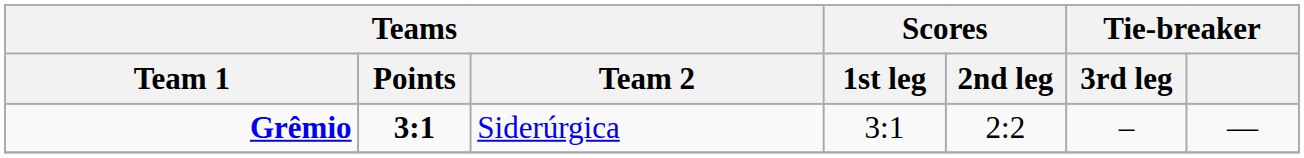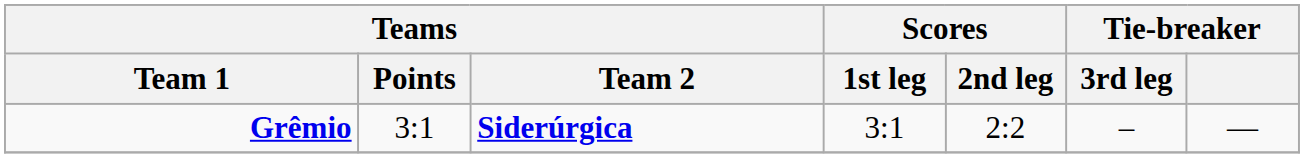(414, 127) bold -> (414, 127) normal
(549, 127) normal -> (555, 127) bold
